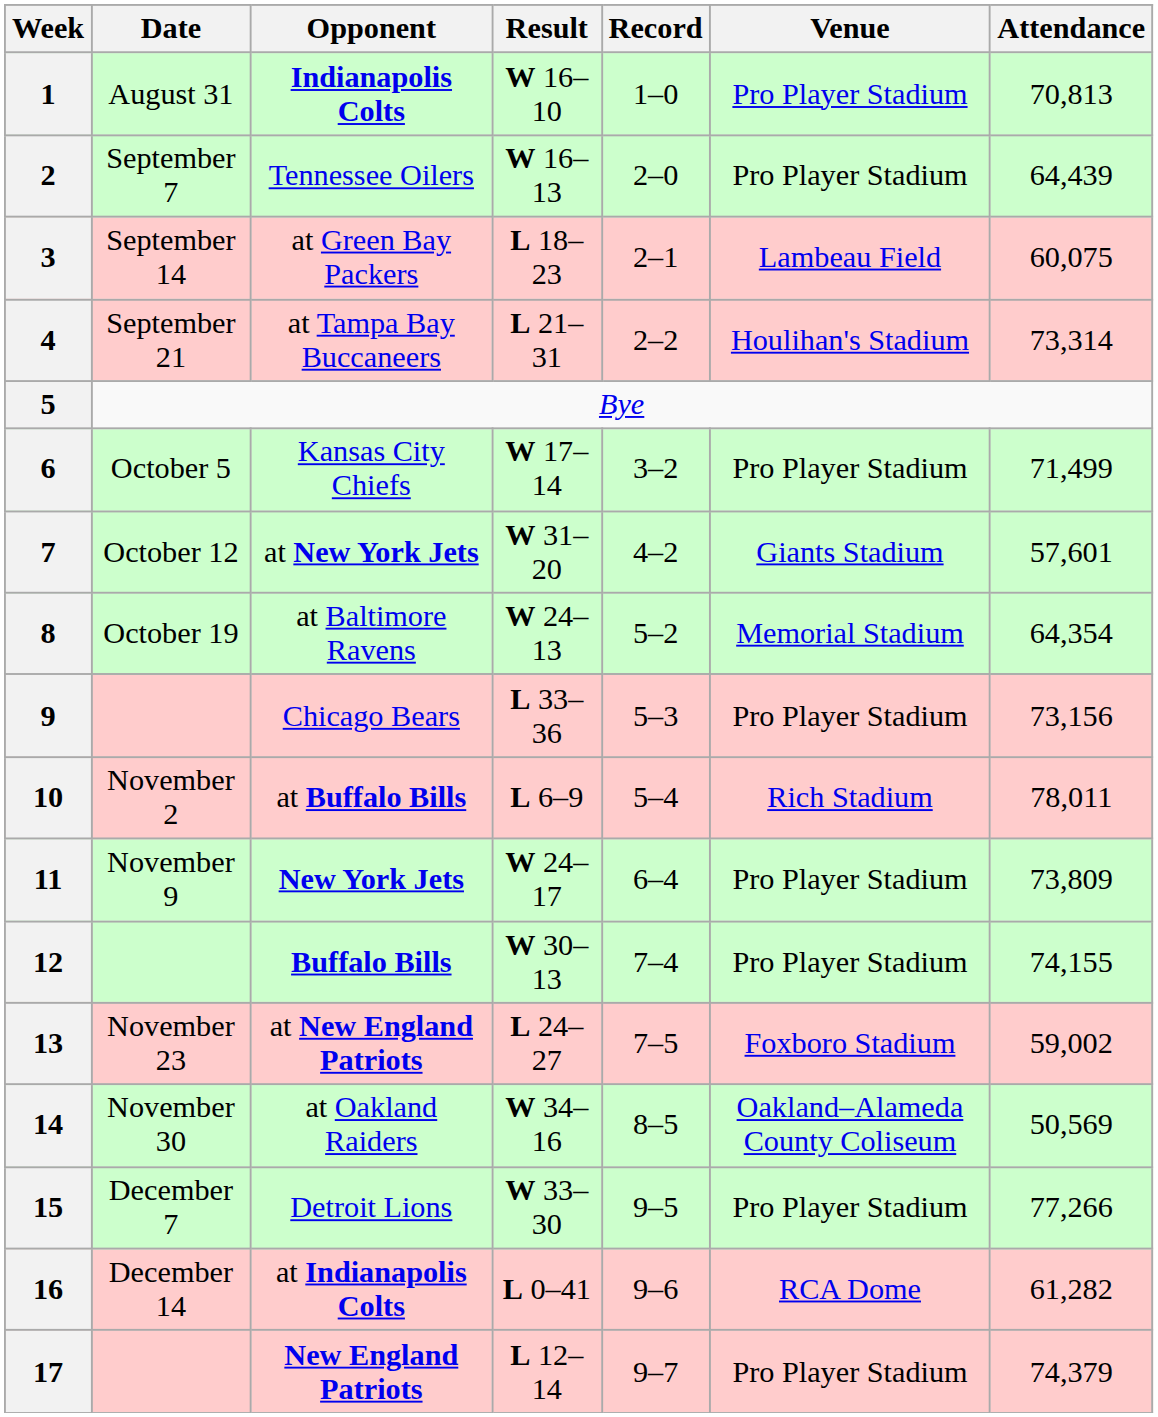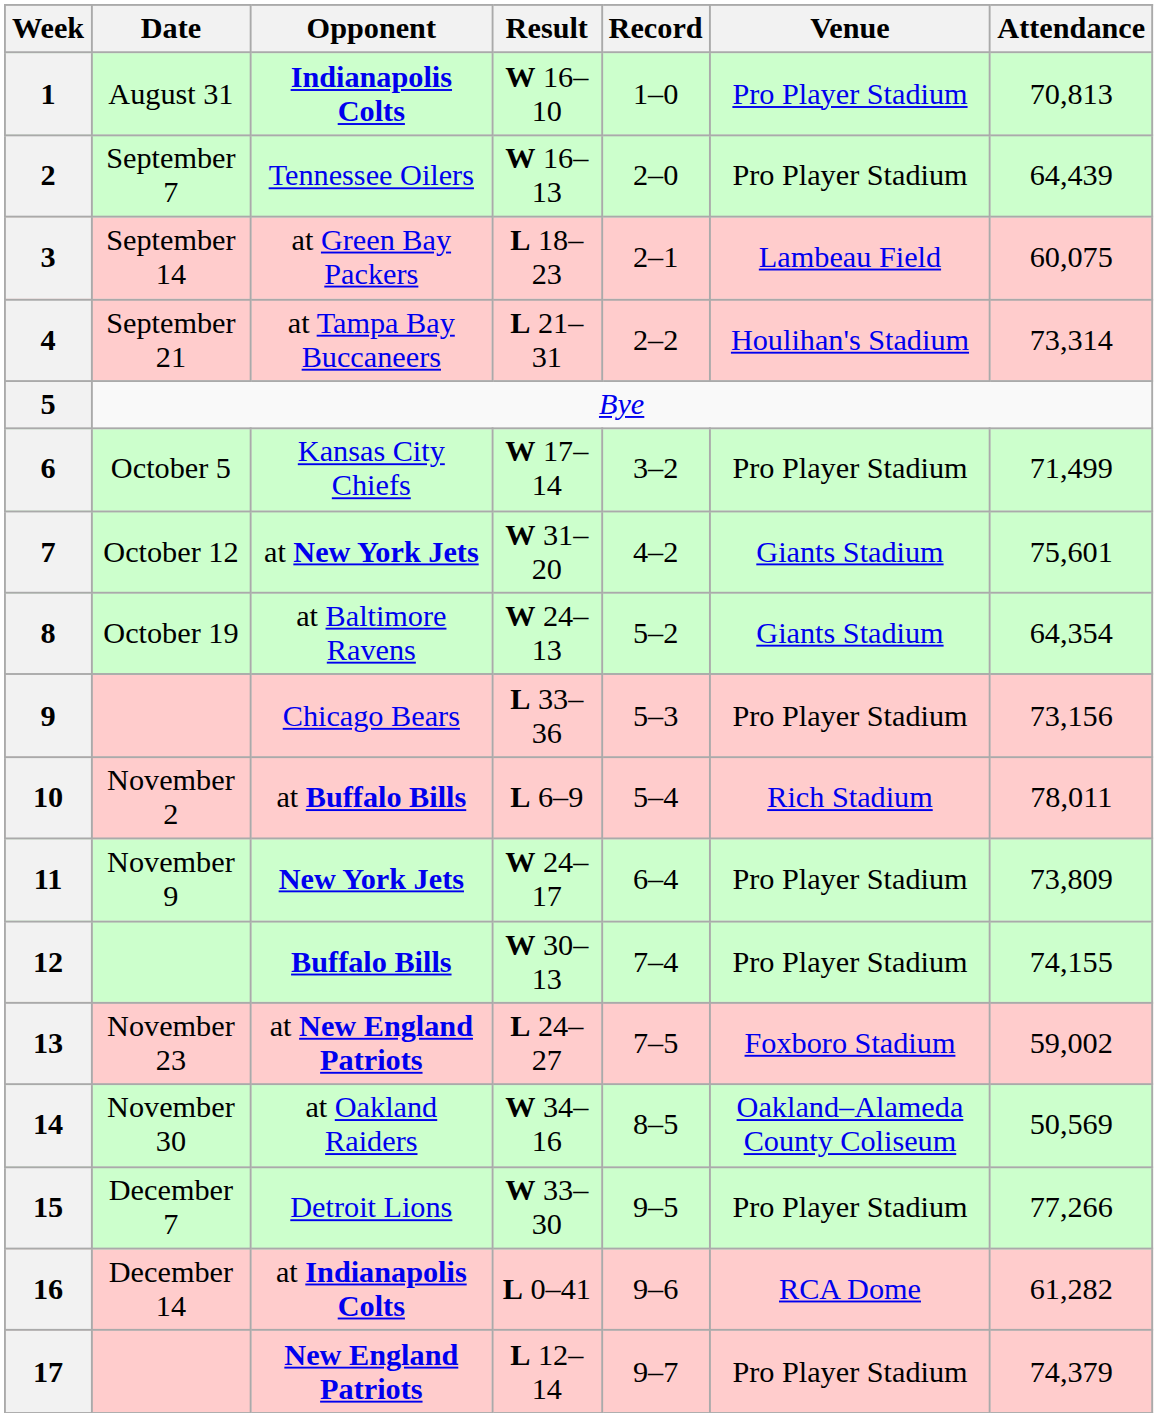(1071, 551) 57,601 -> (1071, 551) 75,601
(850, 633) Memorial Stadium -> (850, 633) Giants Stadium
